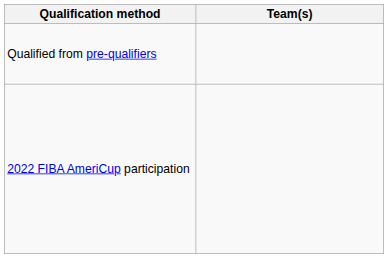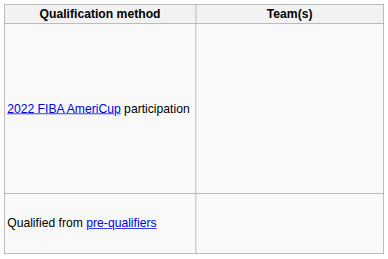rows swapped: (98, 168) <-> (82, 53)
